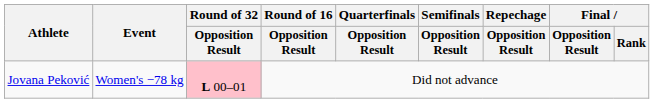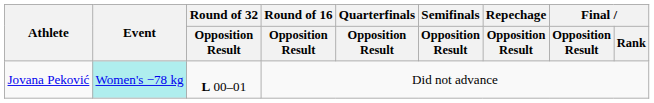(139, 80) no background -> (139, 80) paleturquoise background
(224, 87) pink background -> (224, 87) no background
